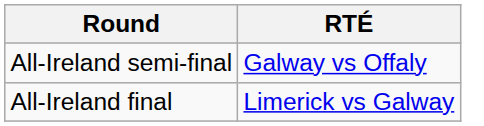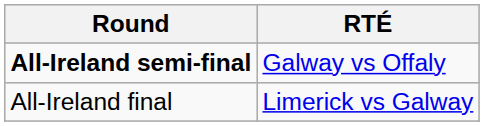(121, 62) normal -> (131, 62) bold
